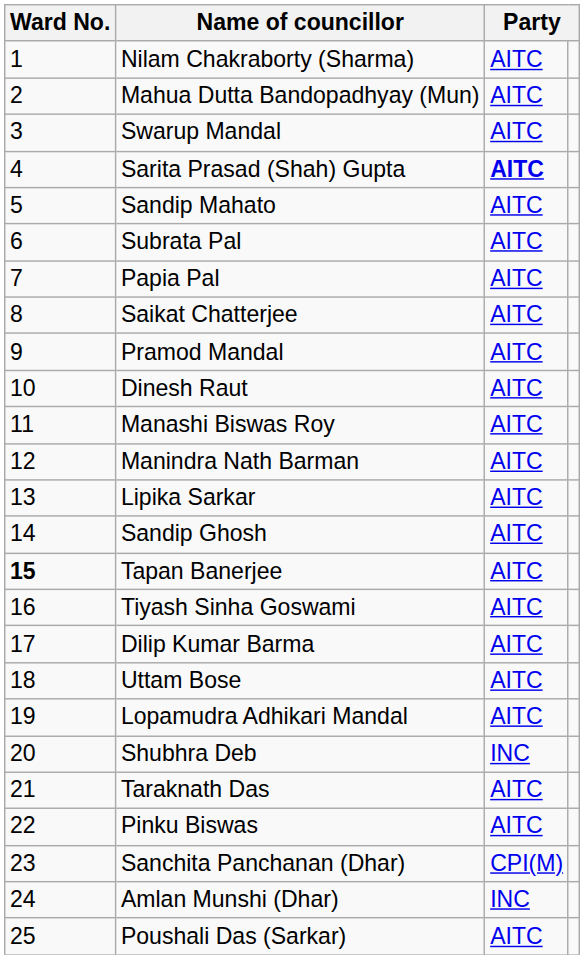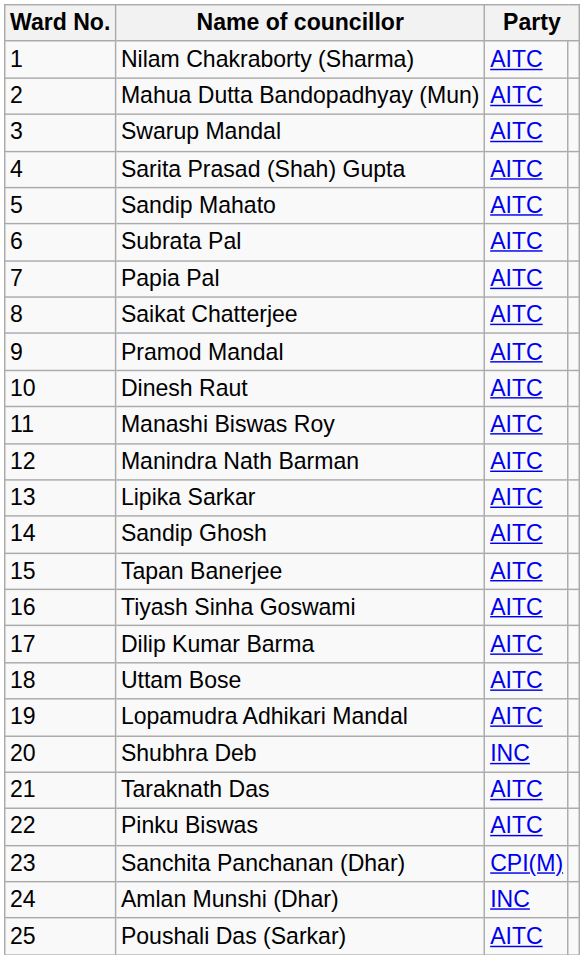(517, 168) bold -> (516, 168) normal
(23, 570) bold -> (23, 570) normal
